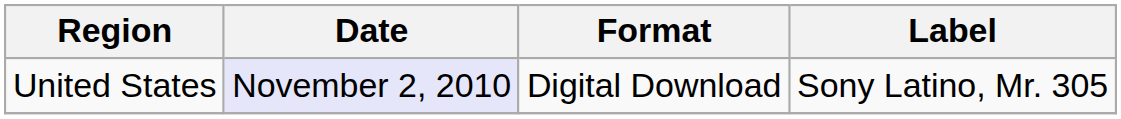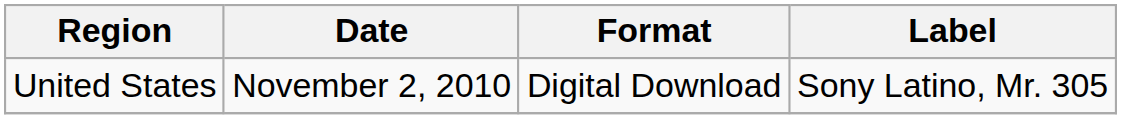(372, 85) lavender background -> (372, 85) no background
